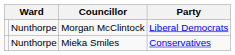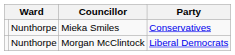rows swapped: (103, 27) <-> (90, 43)
